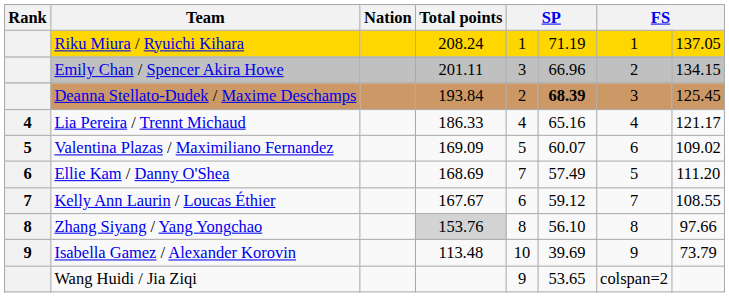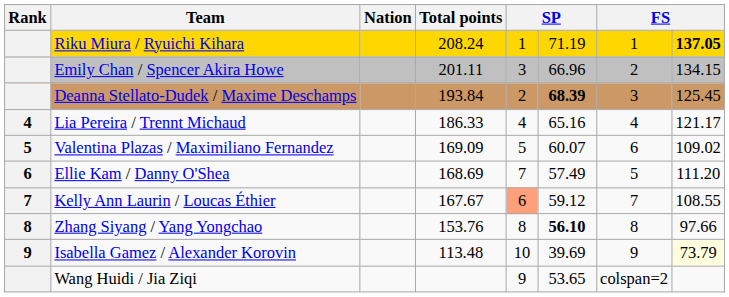(698, 43) normal -> (698, 43) bold
(522, 200) no background -> (522, 200) lightsalmon background
(461, 226) lightgrey background -> (461, 226) no background
(567, 226) normal -> (567, 226) bold
(698, 252) no background -> (698, 252) lightyellow background
